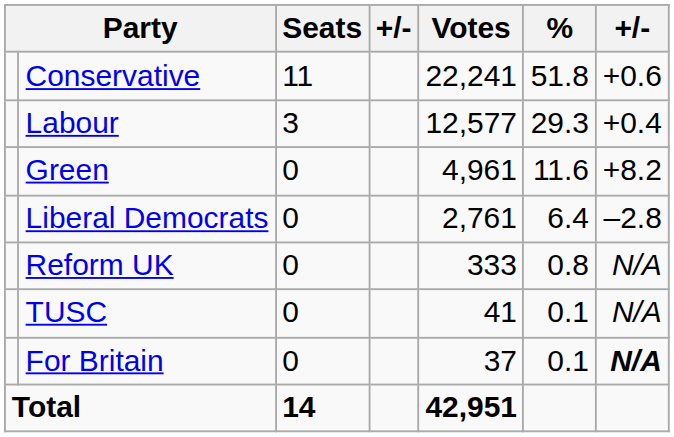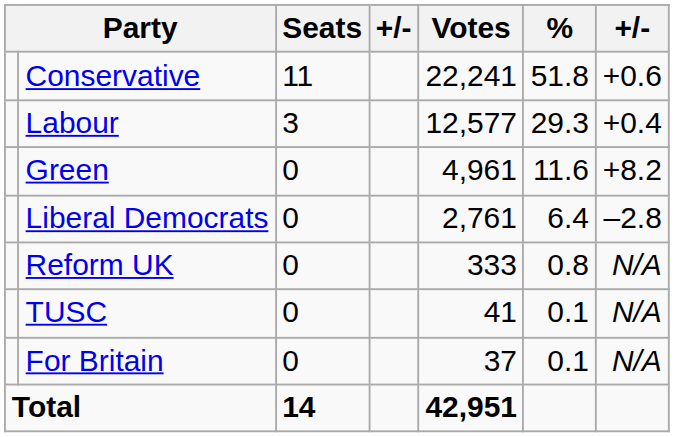(636, 360) bold -> (637, 360) normal
